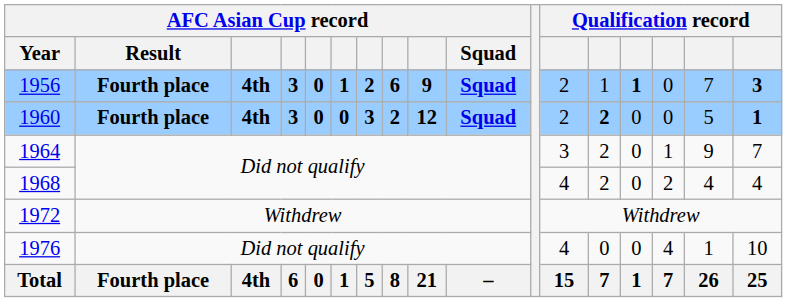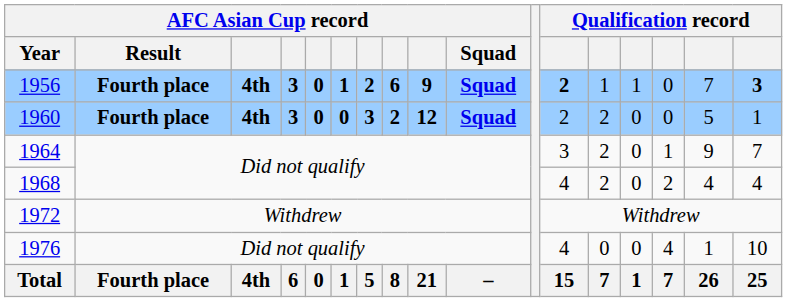(564, 85) normal -> (564, 85) bold
(636, 85) bold -> (636, 85) normal
(604, 118) bold -> (604, 118) normal
(757, 118) bold -> (757, 118) normal
